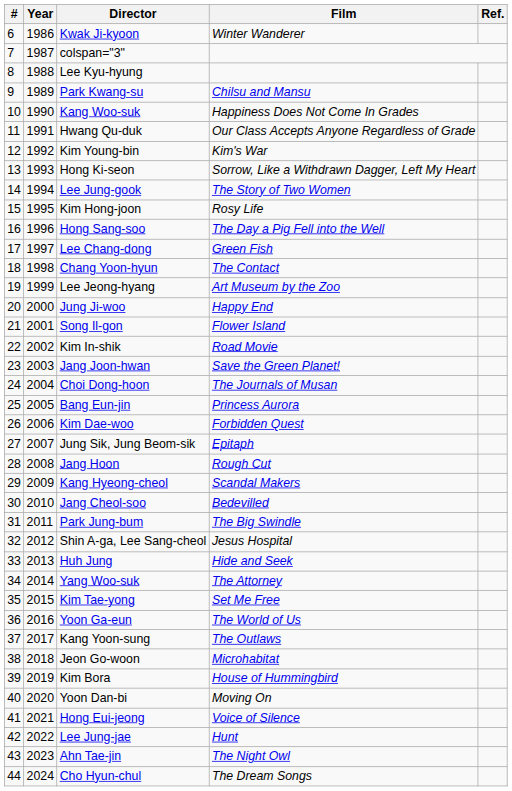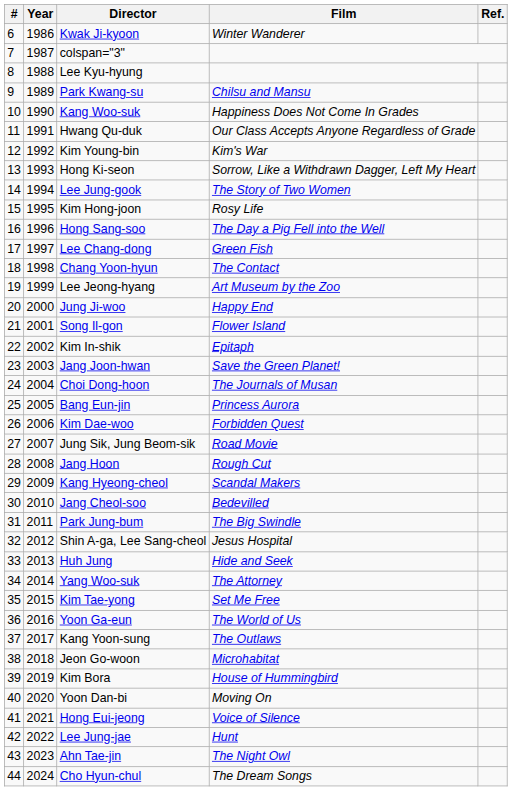(245, 346) Road Movie -> (233, 346) Epitaph
(233, 444) Epitaph -> (245, 444) Road Movie
